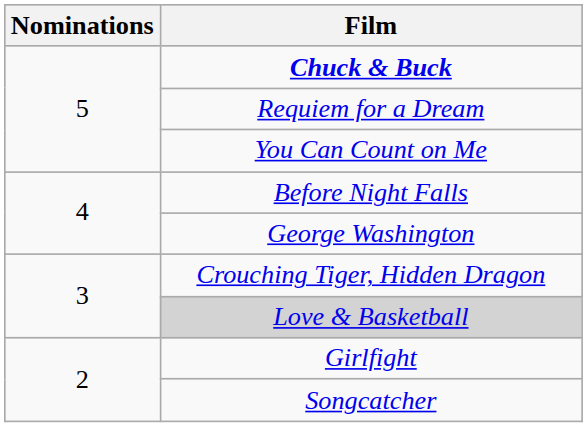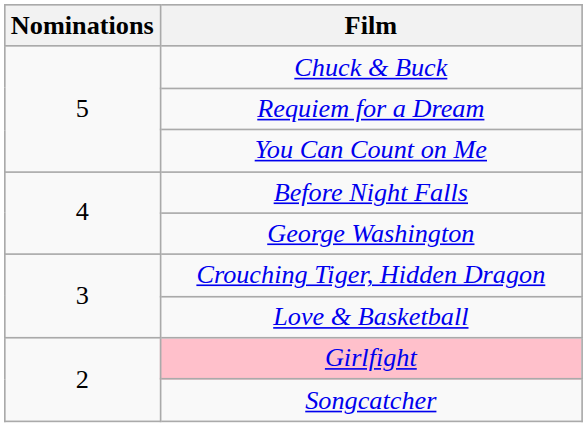(371, 66) bold -> (371, 66) normal
(371, 316) lightgrey background -> (371, 316) no background
(371, 358) no background -> (371, 358) pink background
